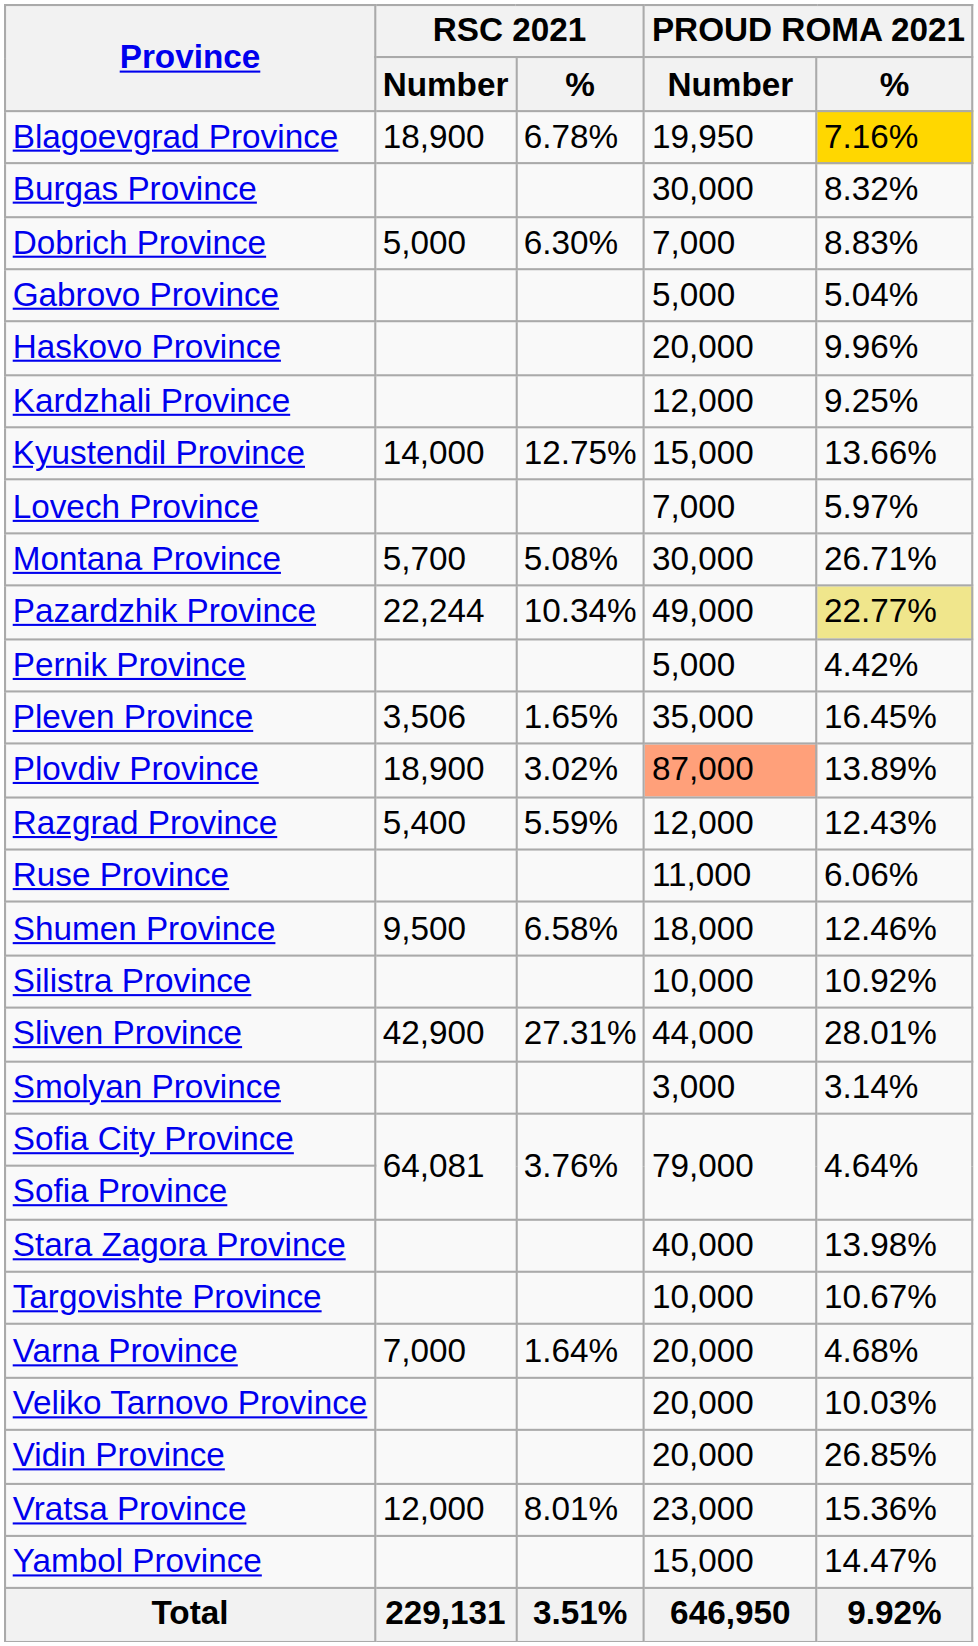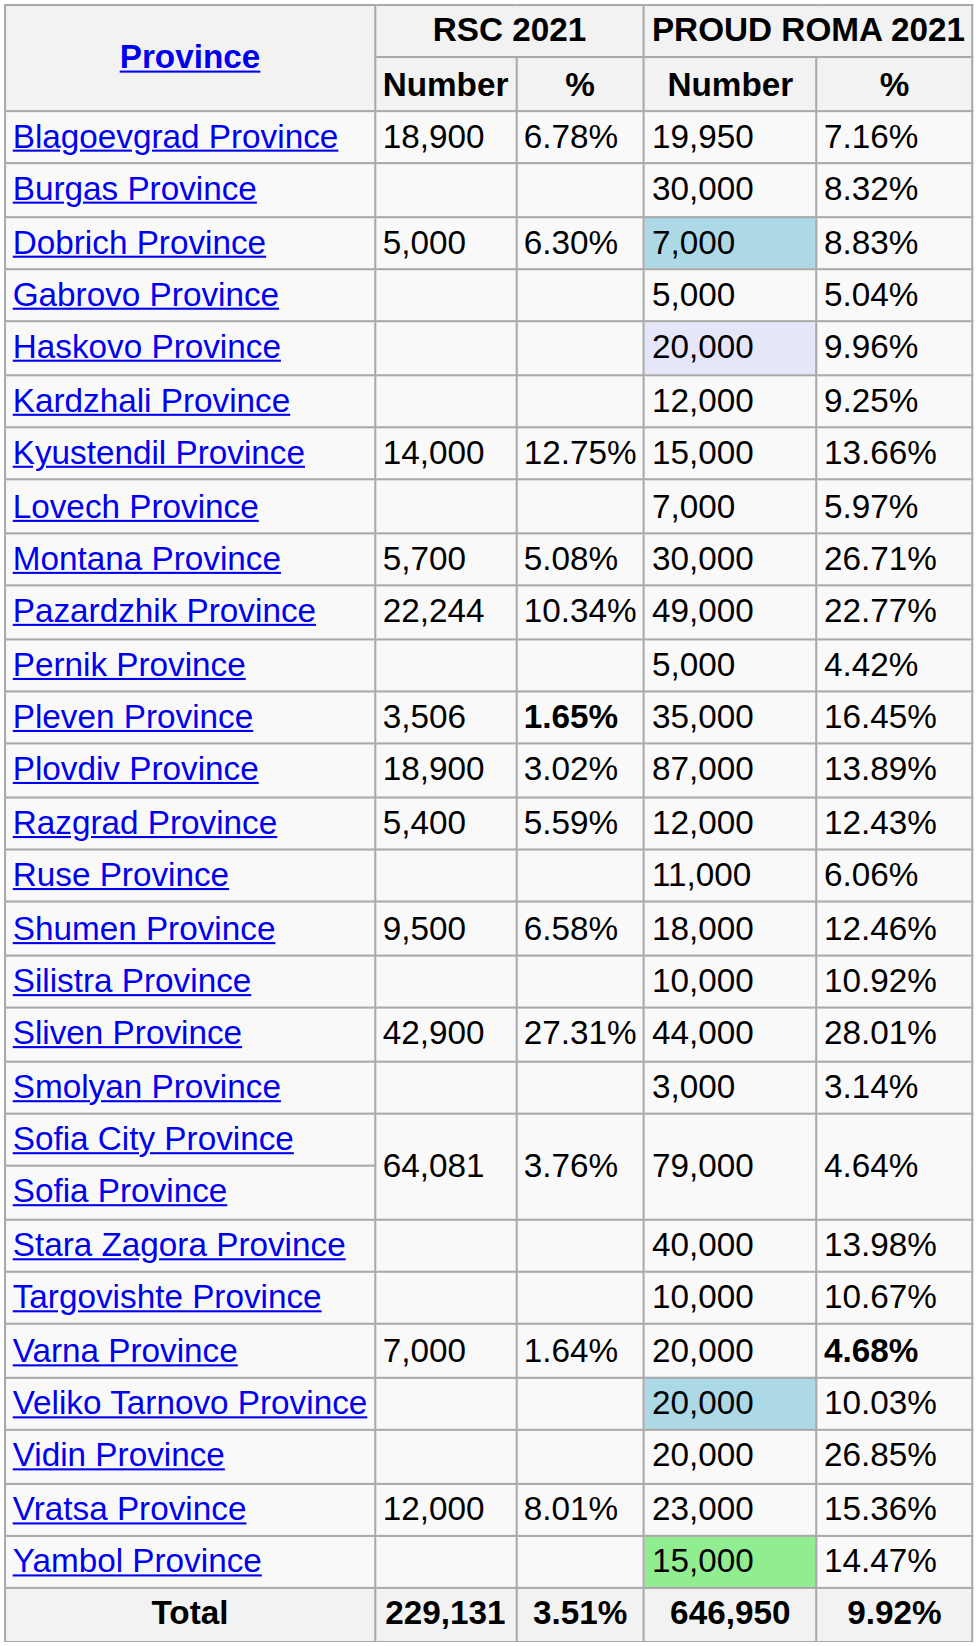(871, 136) gold background -> (871, 136) no background
(694, 242) no background -> (694, 242) lightblue background
(703, 347) no background -> (703, 347) lavender background
(880, 611) khaki background -> (880, 611) no background
(571, 717) normal -> (571, 717) bold
(703, 769) lightsalmon background -> (703, 769) no background
(871, 1350) normal -> (871, 1350) bold
(703, 1403) no background -> (703, 1403) lightblue background
(703, 1561) no background -> (703, 1561) lightgreen background
